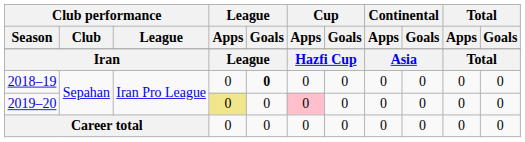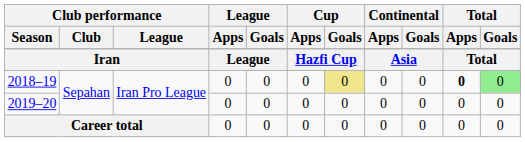(267, 81) bold -> (267, 81) normal
(345, 81) no background -> (345, 81) khaki background
(461, 81) normal -> (461, 81) bold
(500, 81) no background -> (500, 81) lightgreen background
(228, 103) khaki background -> (228, 103) no background
(306, 103) pink background -> (306, 103) no background
